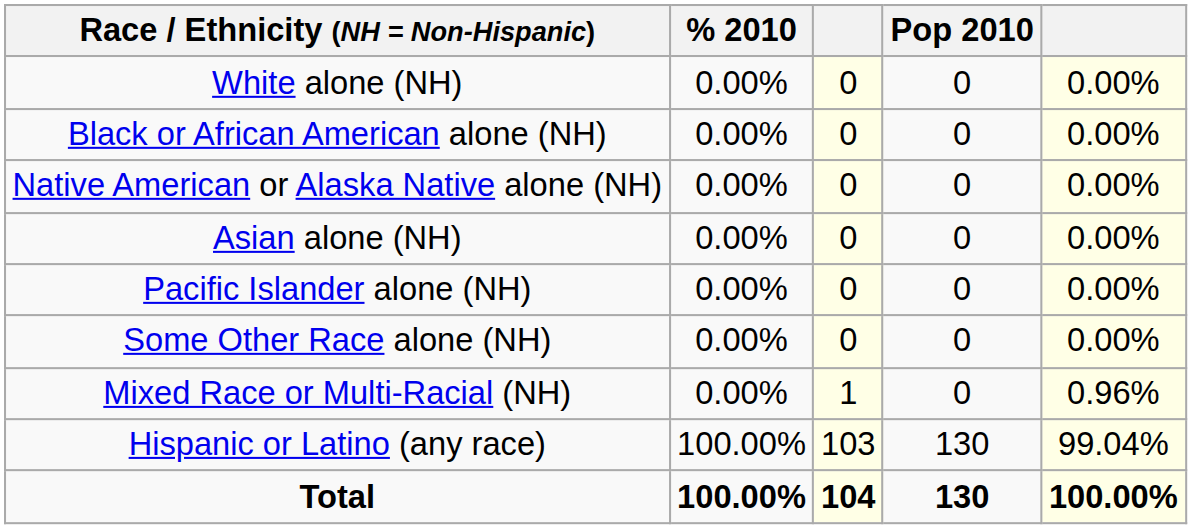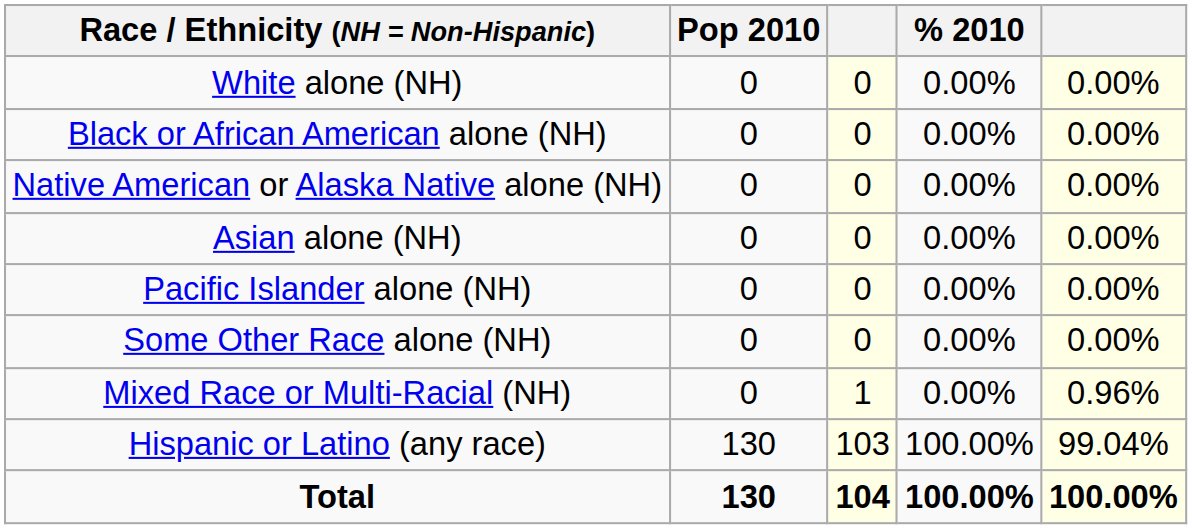columns swapped: (962, 30) <-> (742, 30)
